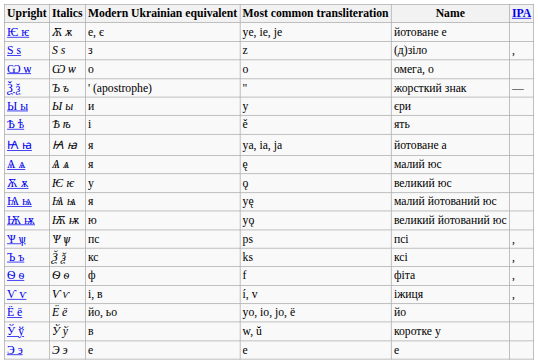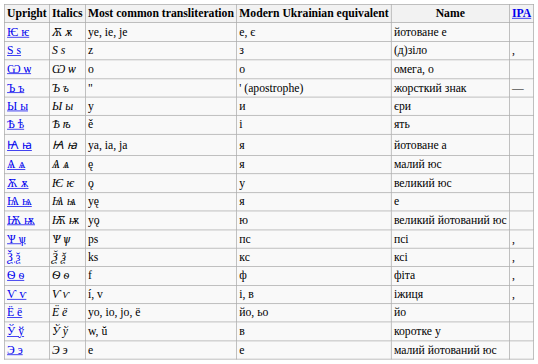columns swapped: (316, 13) <-> (163, 13)
(14, 87) Ѯ ѯ -> (16, 87) Ъ ъ
(445, 201) малий йотований юс -> (397, 201) e
(16, 257) Ъ ъ -> (14, 257) Ѯ ѯ
(397, 350) e -> (445, 350) малий йотований юс
